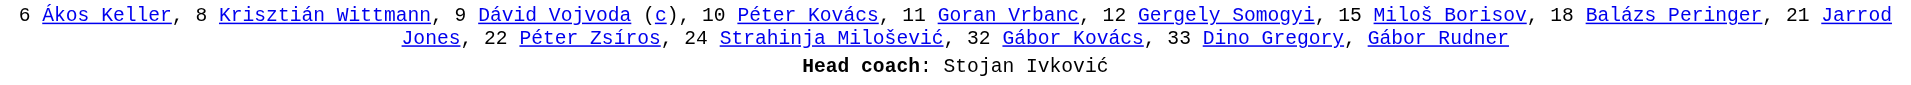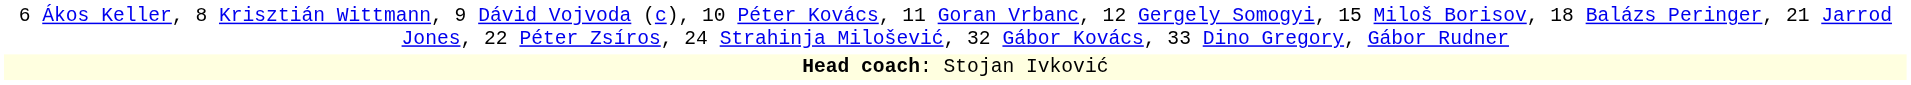(955, 67) no background -> (955, 67) lightyellow background
